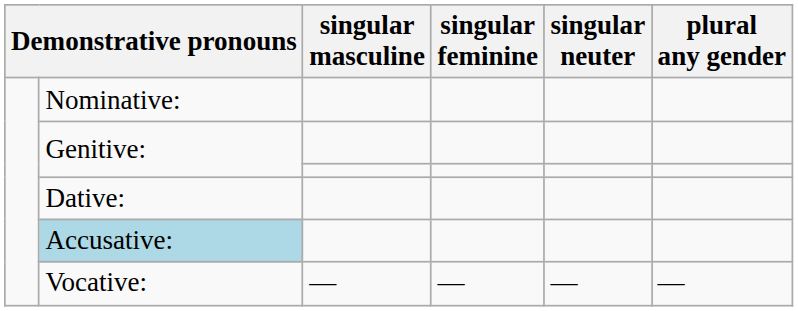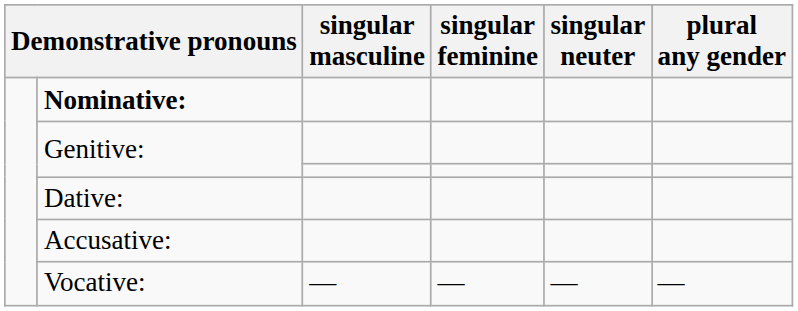(113, 99) normal -> (115, 99) bold
(109, 240) lightblue background -> (108, 240) no background
